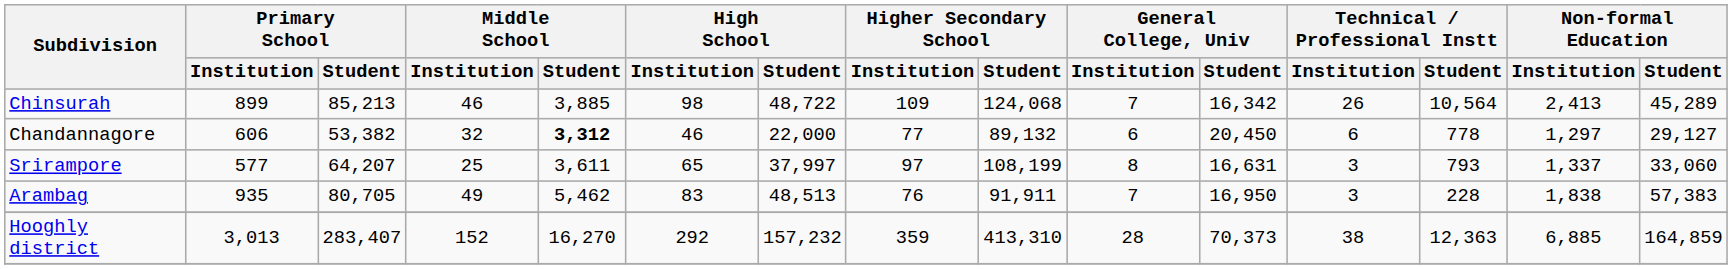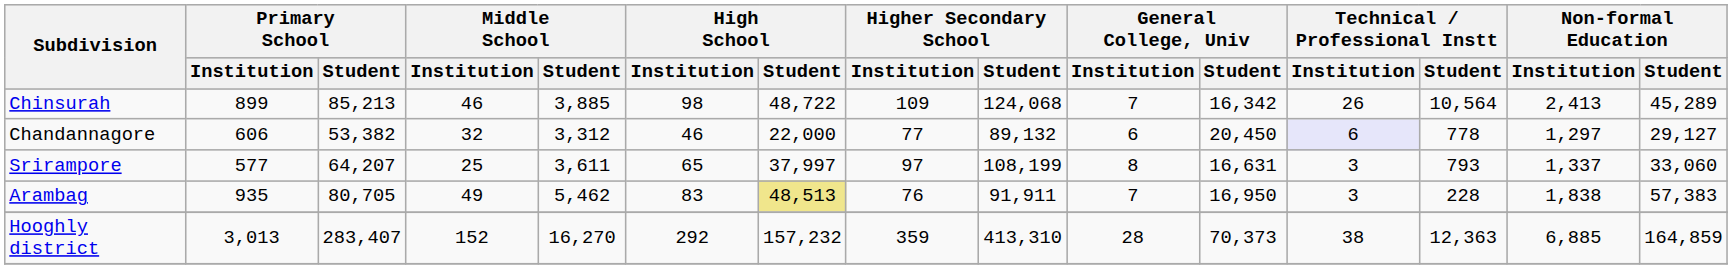(582, 135) bold -> (582, 135) normal
(1353, 135) no background -> (1353, 135) lavender background
(802, 196) no background -> (802, 196) khaki background
